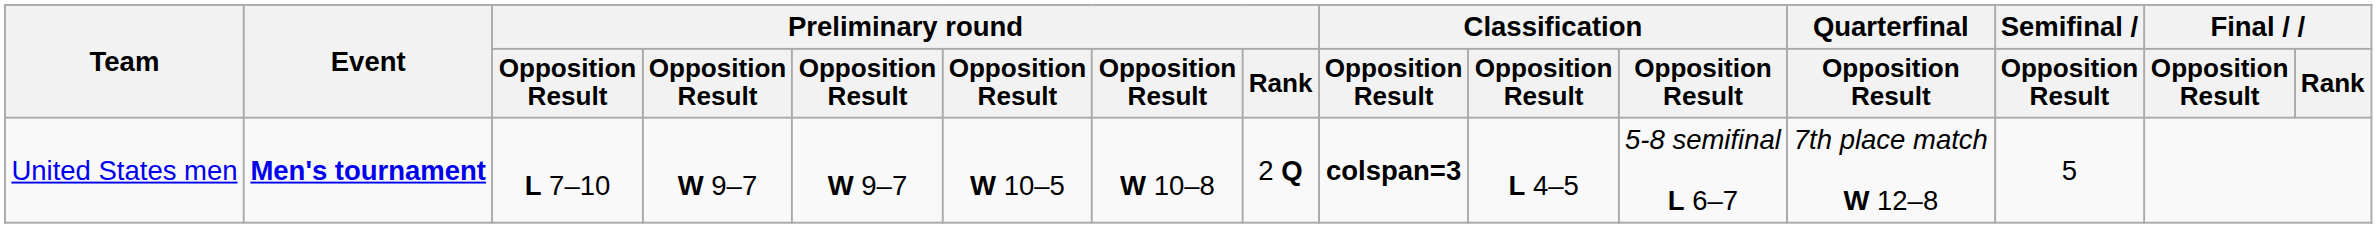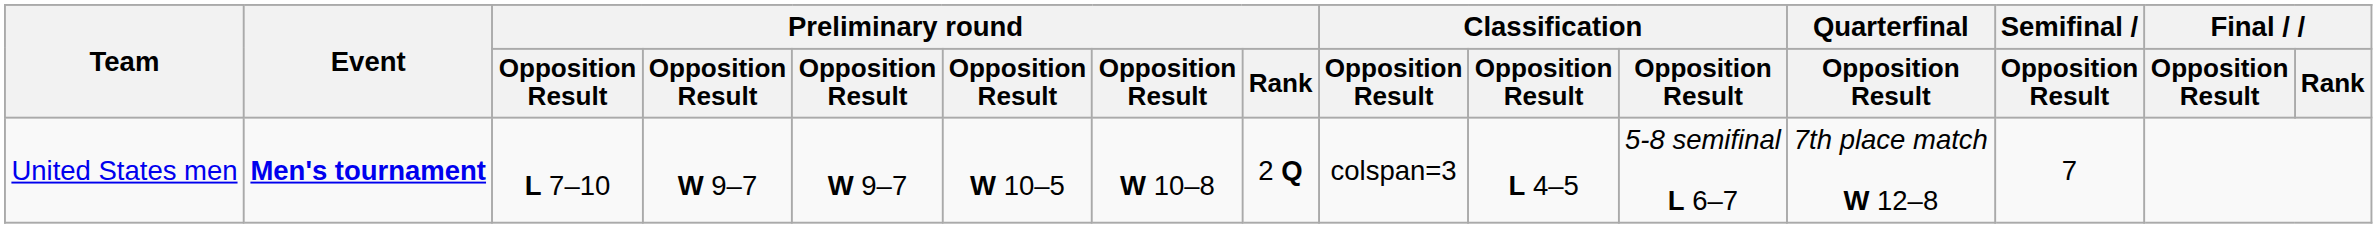(1394, 171) bold -> (1394, 171) normal
(2069, 171) 5 -> (2069, 171) 7
